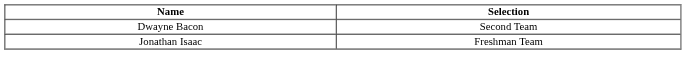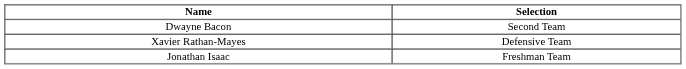+ row: (198, 41)
